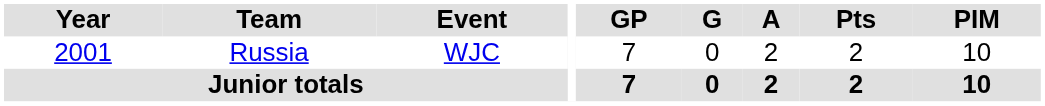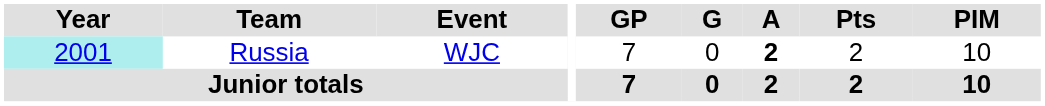(83, 52) no background -> (83, 52) paleturquoise background
(771, 52) normal -> (771, 52) bold
